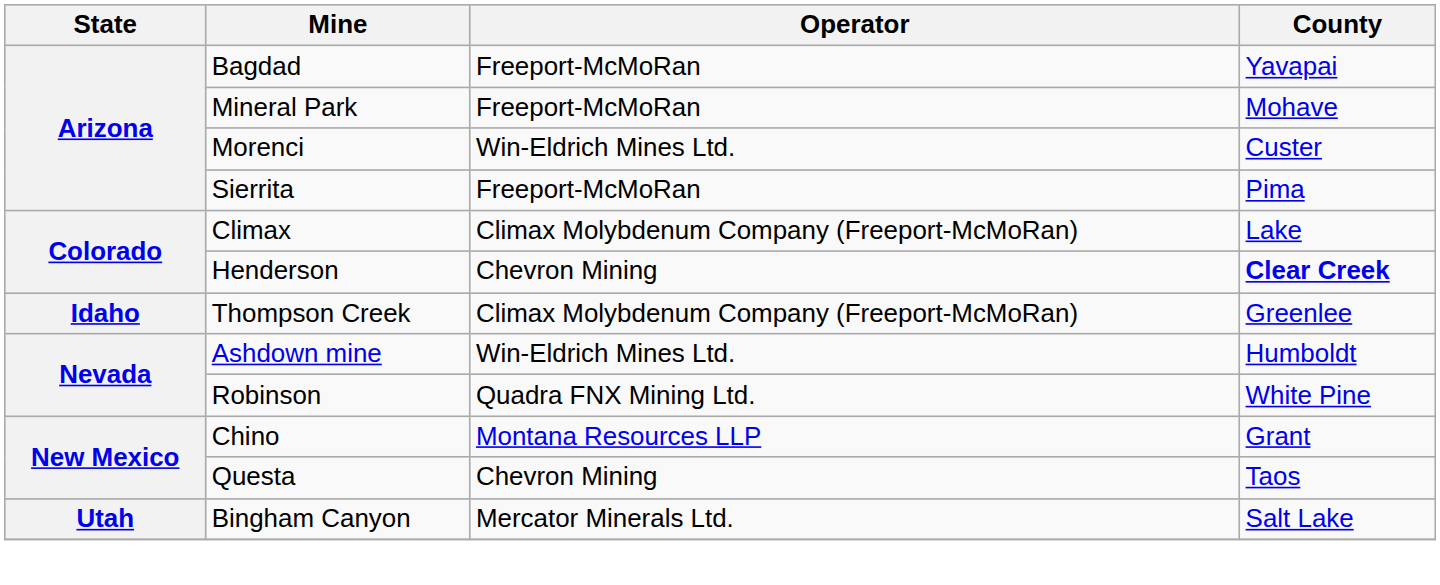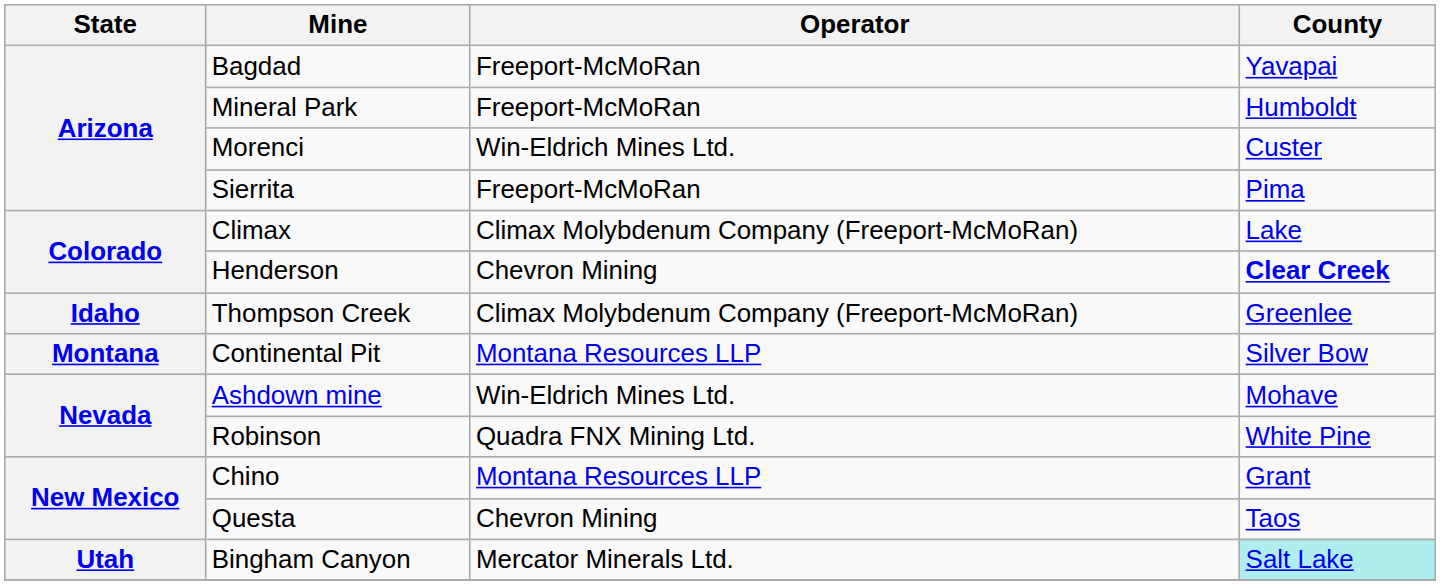(1292, 107) Mohave -> (1301, 107) Humboldt
+ row: (296, 353)
(1301, 353) Humboldt -> (1292, 395) Mohave
(1300, 518) no background -> (1300, 559) paleturquoise background
